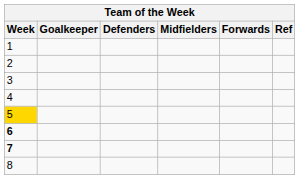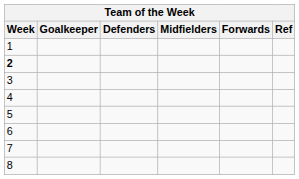(10, 64) normal -> (10, 64) bold
(10, 115) gold background -> (10, 115) no background
(10, 132) bold -> (10, 132) normal
(10, 149) bold -> (10, 149) normal
